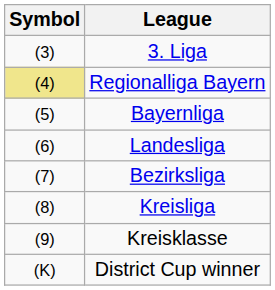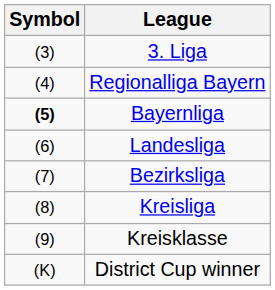(45, 83) khaki background -> (45, 83) no background
(45, 114) normal -> (45, 113) bold
